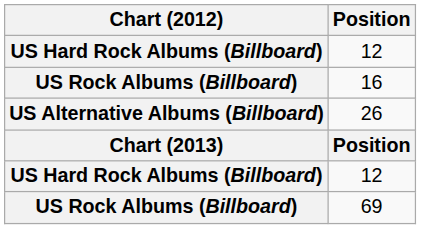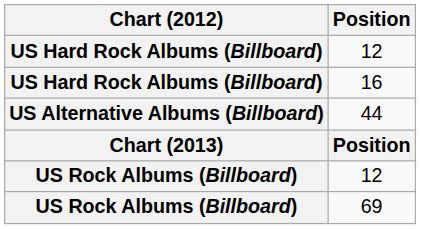(166, 82) US Rock Albums (Billboard) -> (166, 82) US Hard Rock Albums (Billboard)
(372, 113) 26 -> (372, 113) 44
(166, 176) US Hard Rock Albums (Billboard) -> (166, 176) US Rock Albums (Billboard)
